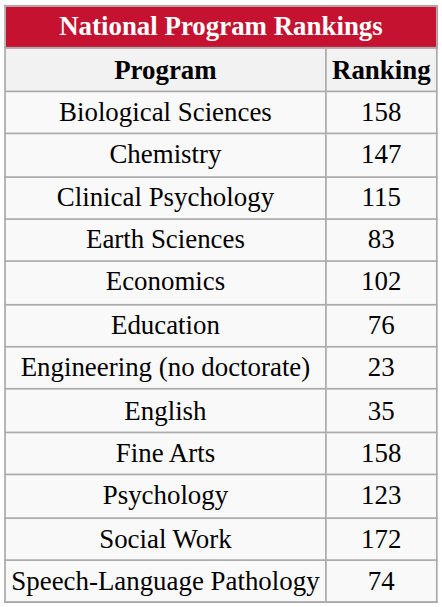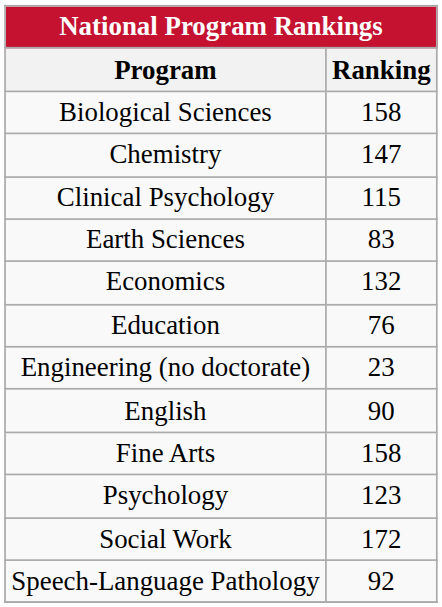(381, 282) 102 -> (381, 282) 132
(381, 410) 35 -> (381, 410) 90
(381, 580) 74 -> (381, 580) 92
